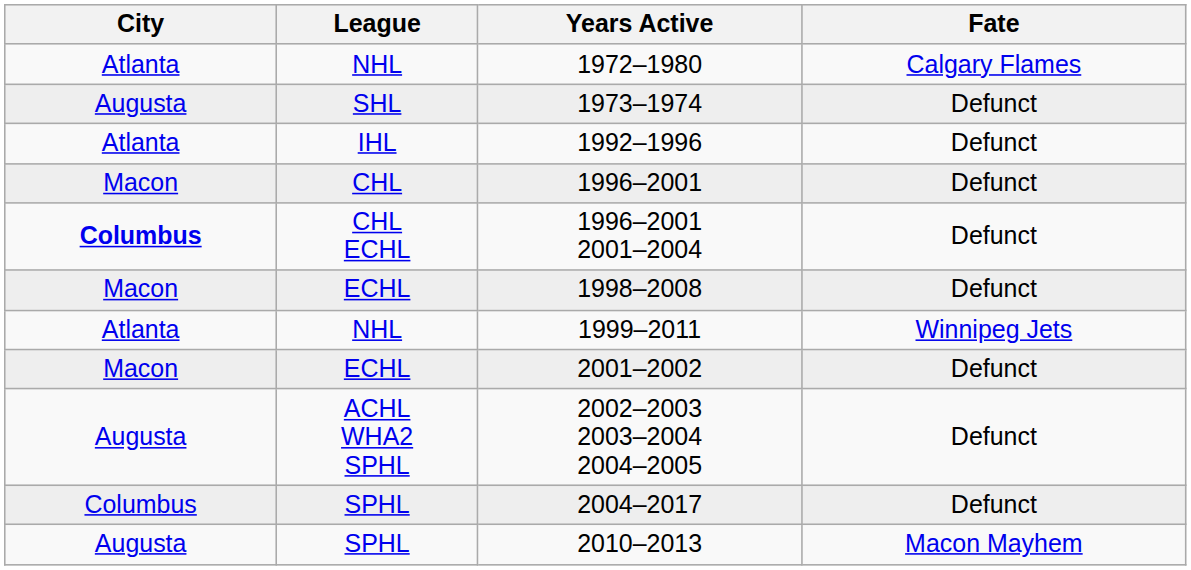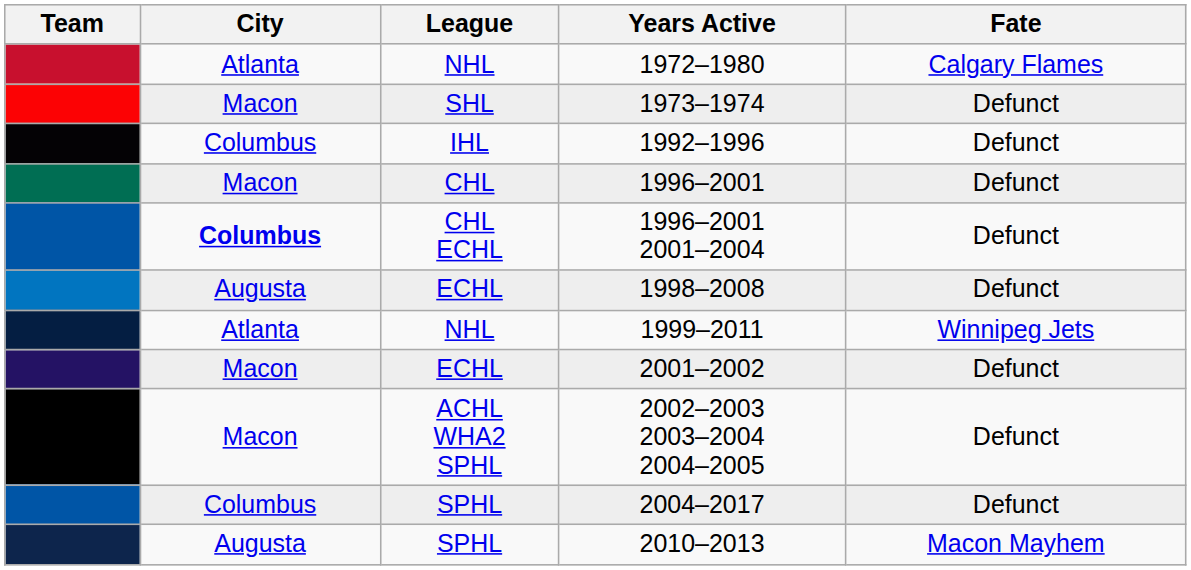+ column: (72, 24)
(141, 103) Augusta -> (260, 103) Macon
(141, 143) Atlanta -> (260, 143) Columbus
(141, 289) Macon -> (260, 289) Augusta
(141, 436) Augusta -> (260, 436) Macon
